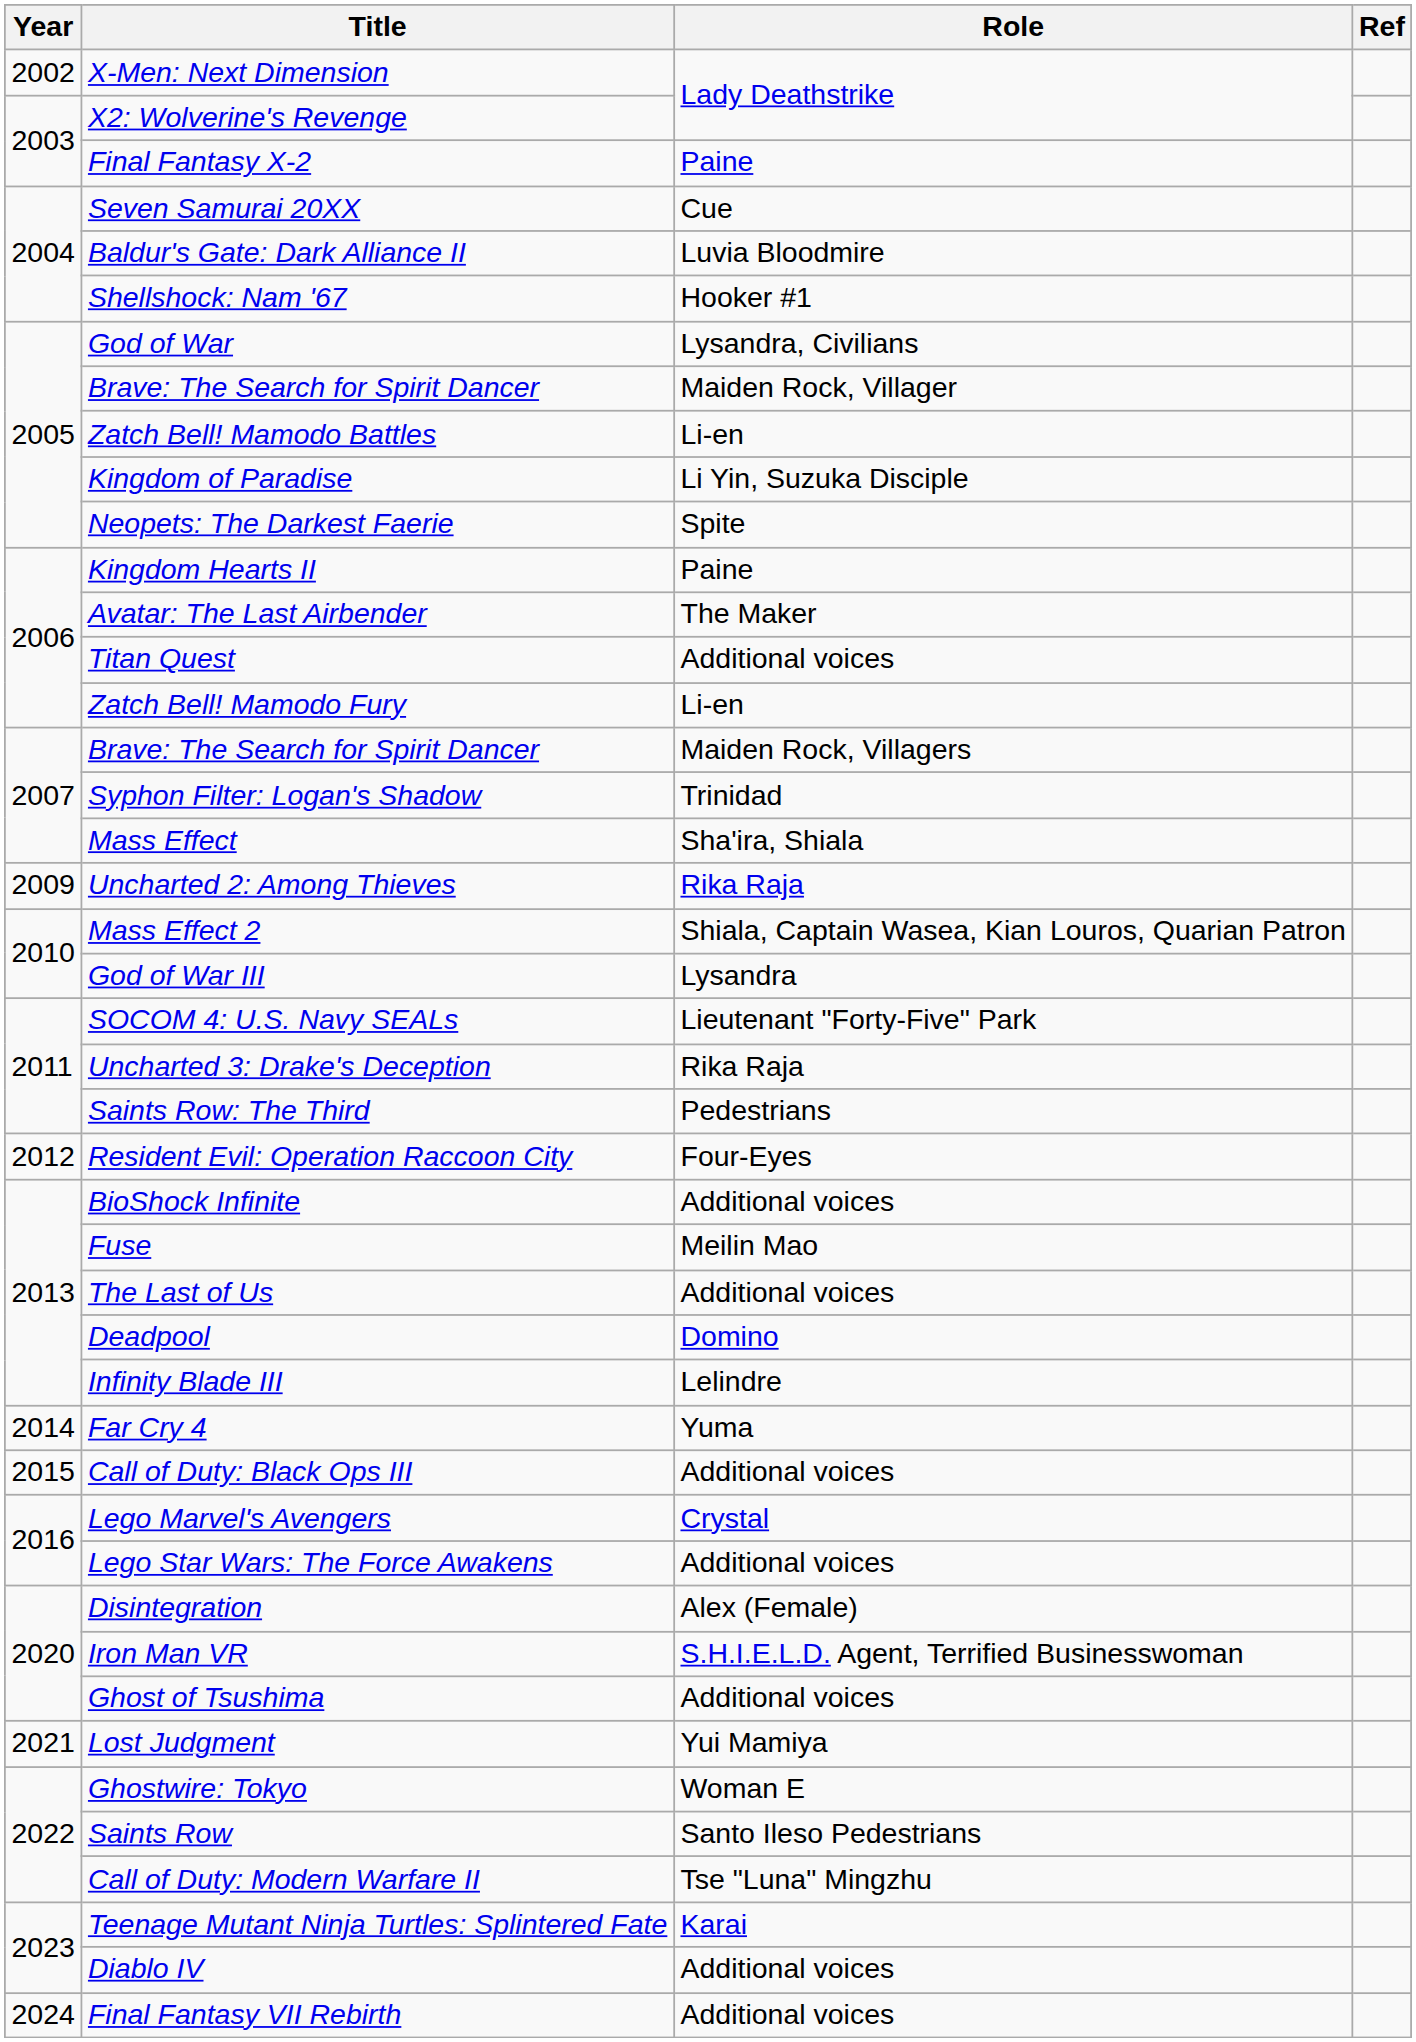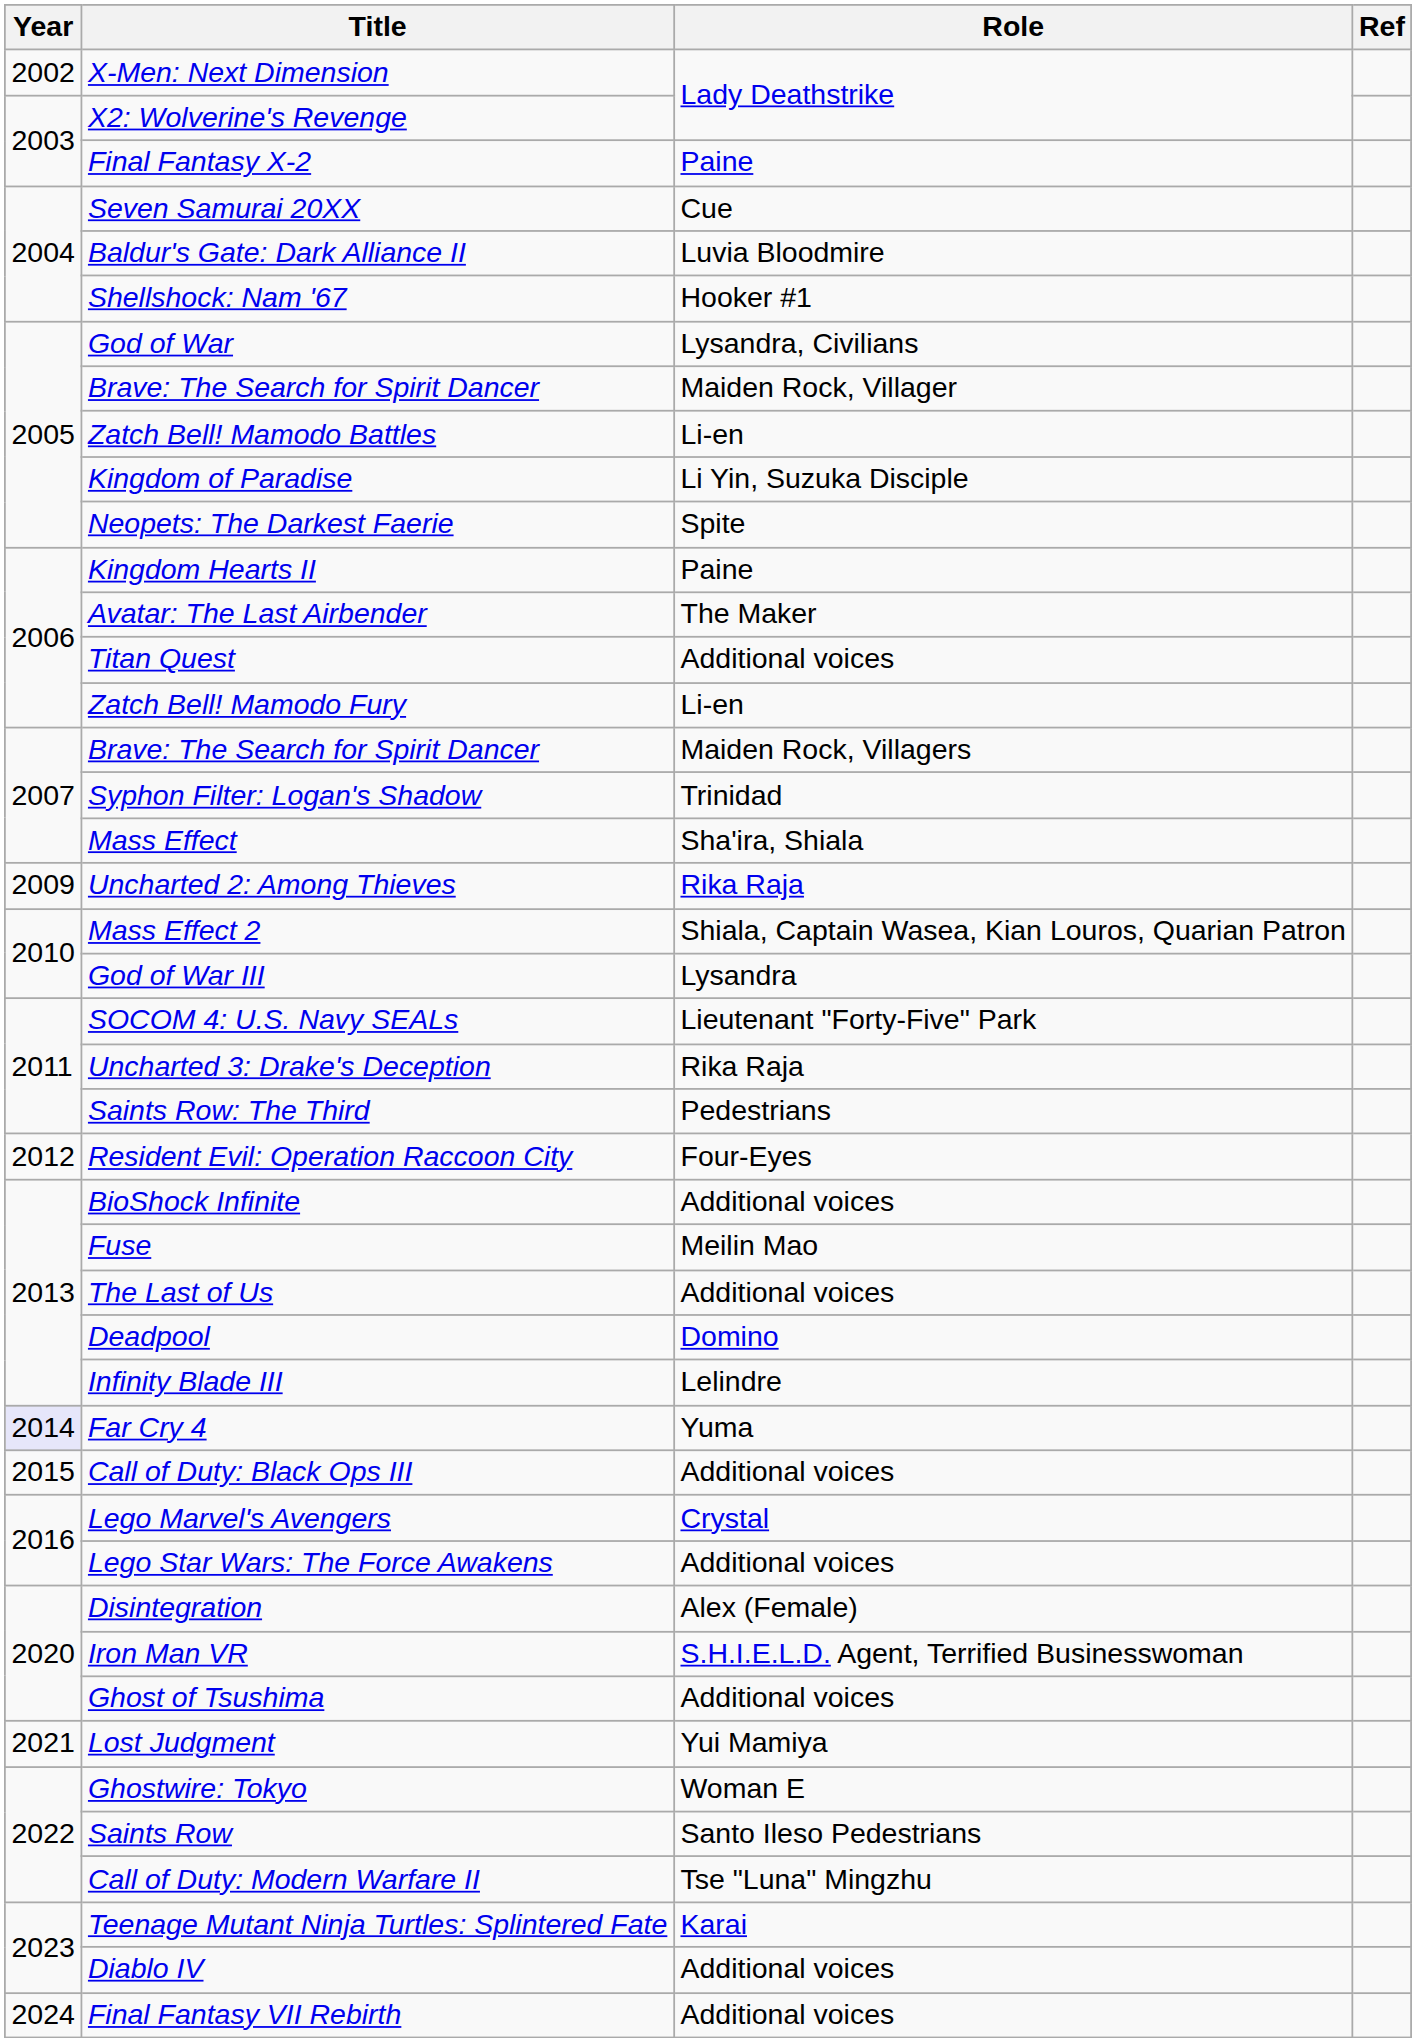(43, 1427) no background -> (43, 1427) lavender background
